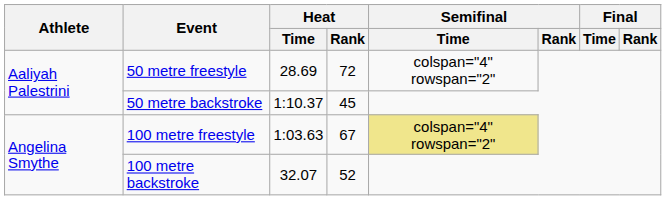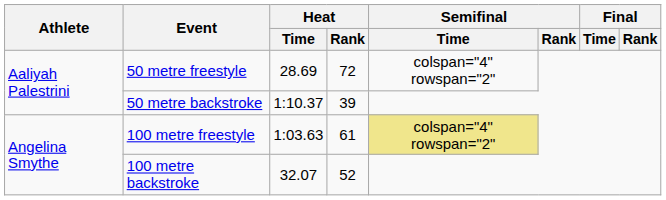(348, 103) 45 -> (348, 103) 39
(348, 135) 67 -> (348, 135) 61
